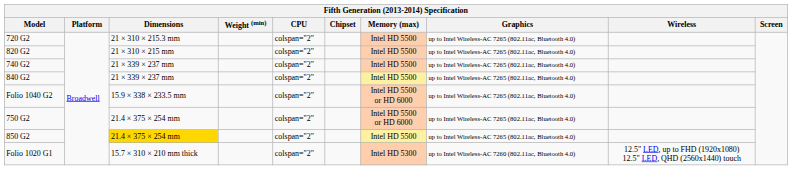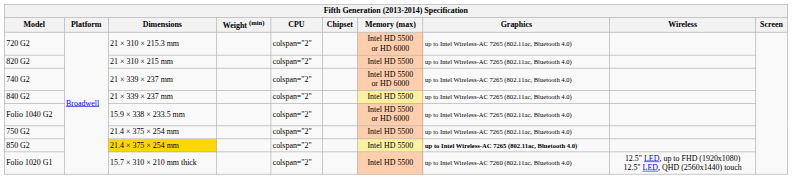(394, 39) Intel HD 5500 -> (390, 43) Intel HD 5500 or HD 6000
(394, 65) Intel HD 5500 -> (390, 79) Intel HD 5500 or HD 6000
(394, 118) Intel HD 5500 or HD 6000 -> (390, 132) Intel HD 5500
(502, 136) normal -> (501, 145) bold
(394, 153) Intel HD 5300 -> (390, 163) Intel HD 5500
